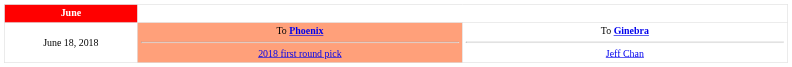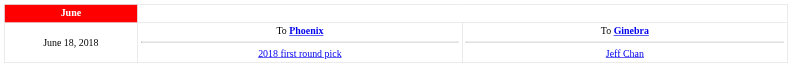(300, 42) lightsalmon background -> (300, 42) no background
